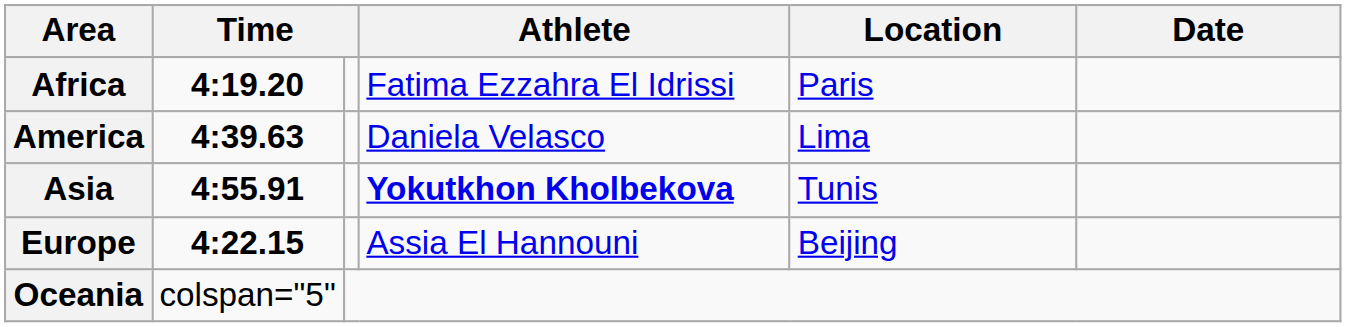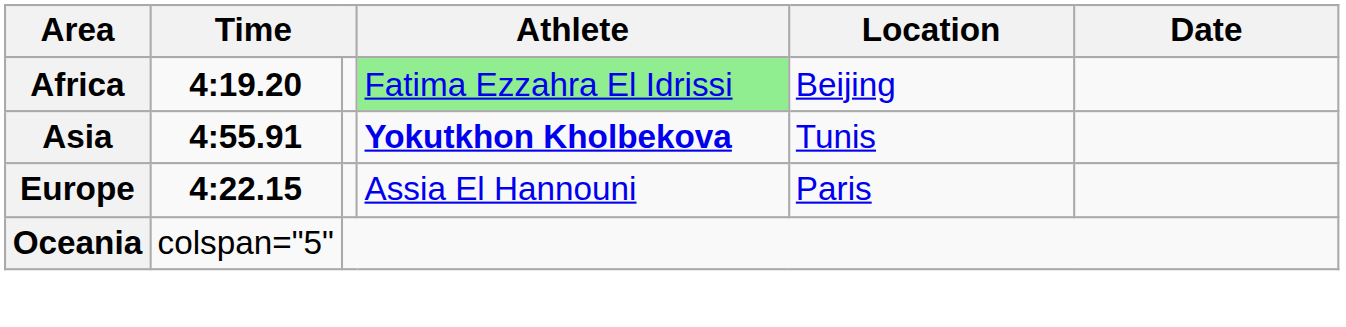(550, 83) no background -> (549, 83) lightgreen background
(836, 83) Paris -> (846, 83) Beijing
- row: (78, 136)
(848, 242) Beijing -> (834, 189) Paris
